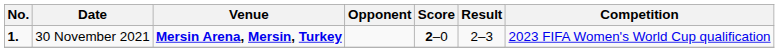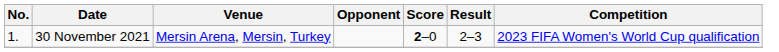(13, 36) bold -> (13, 36) normal
(249, 36) bold -> (243, 36) normal
